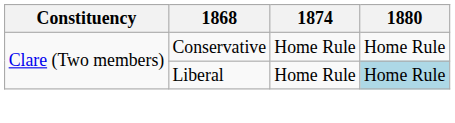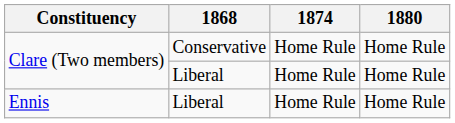(405, 74) lightblue background -> (405, 74) no background
+ row: (29, 103)
